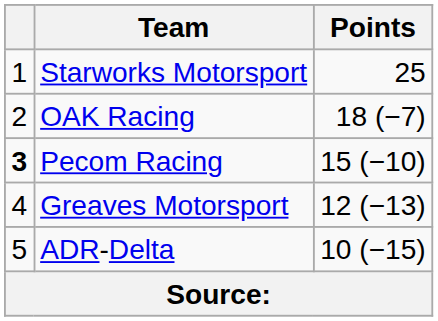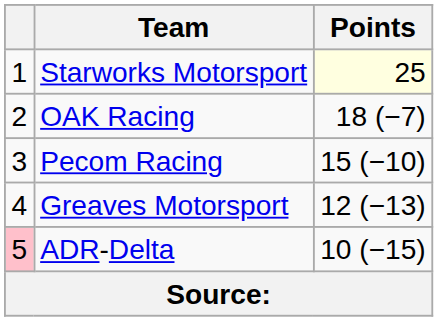(410, 72) no background -> (410, 72) lightyellow background
(19, 161) bold -> (19, 161) normal
(19, 250) no background -> (19, 250) pink background
